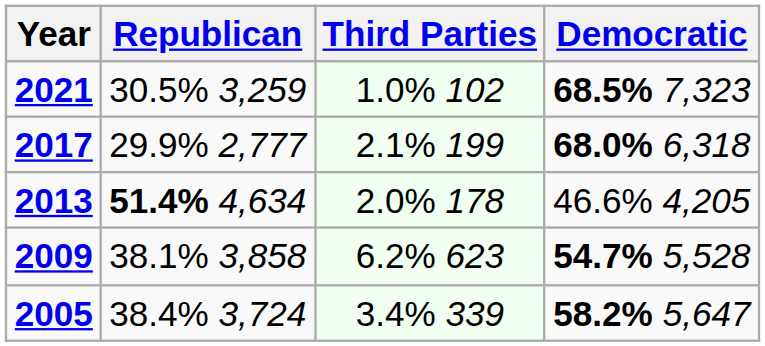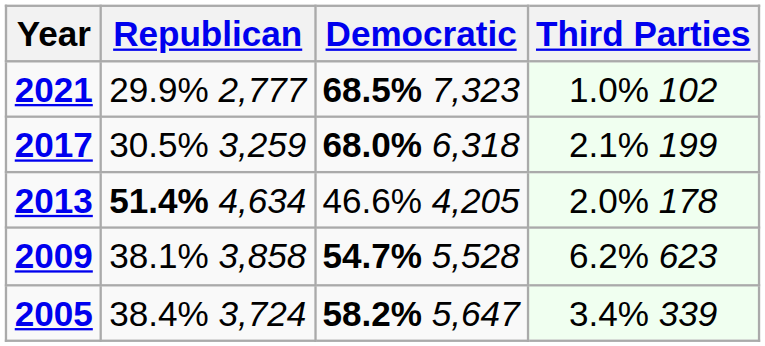columns swapped: (652, 34) <-> (430, 34)
(208, 90) 30.5% 3,259 -> (208, 90) 29.9% 2,777
(208, 145) 29.9% 2,777 -> (208, 145) 30.5% 3,259
